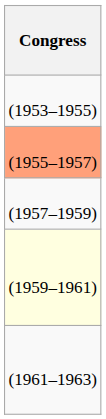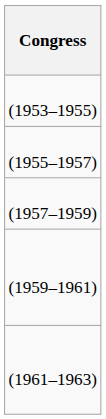(53, 161) lightsalmon background -> (53, 161) no background
(53, 287) lightyellow background -> (53, 287) no background
